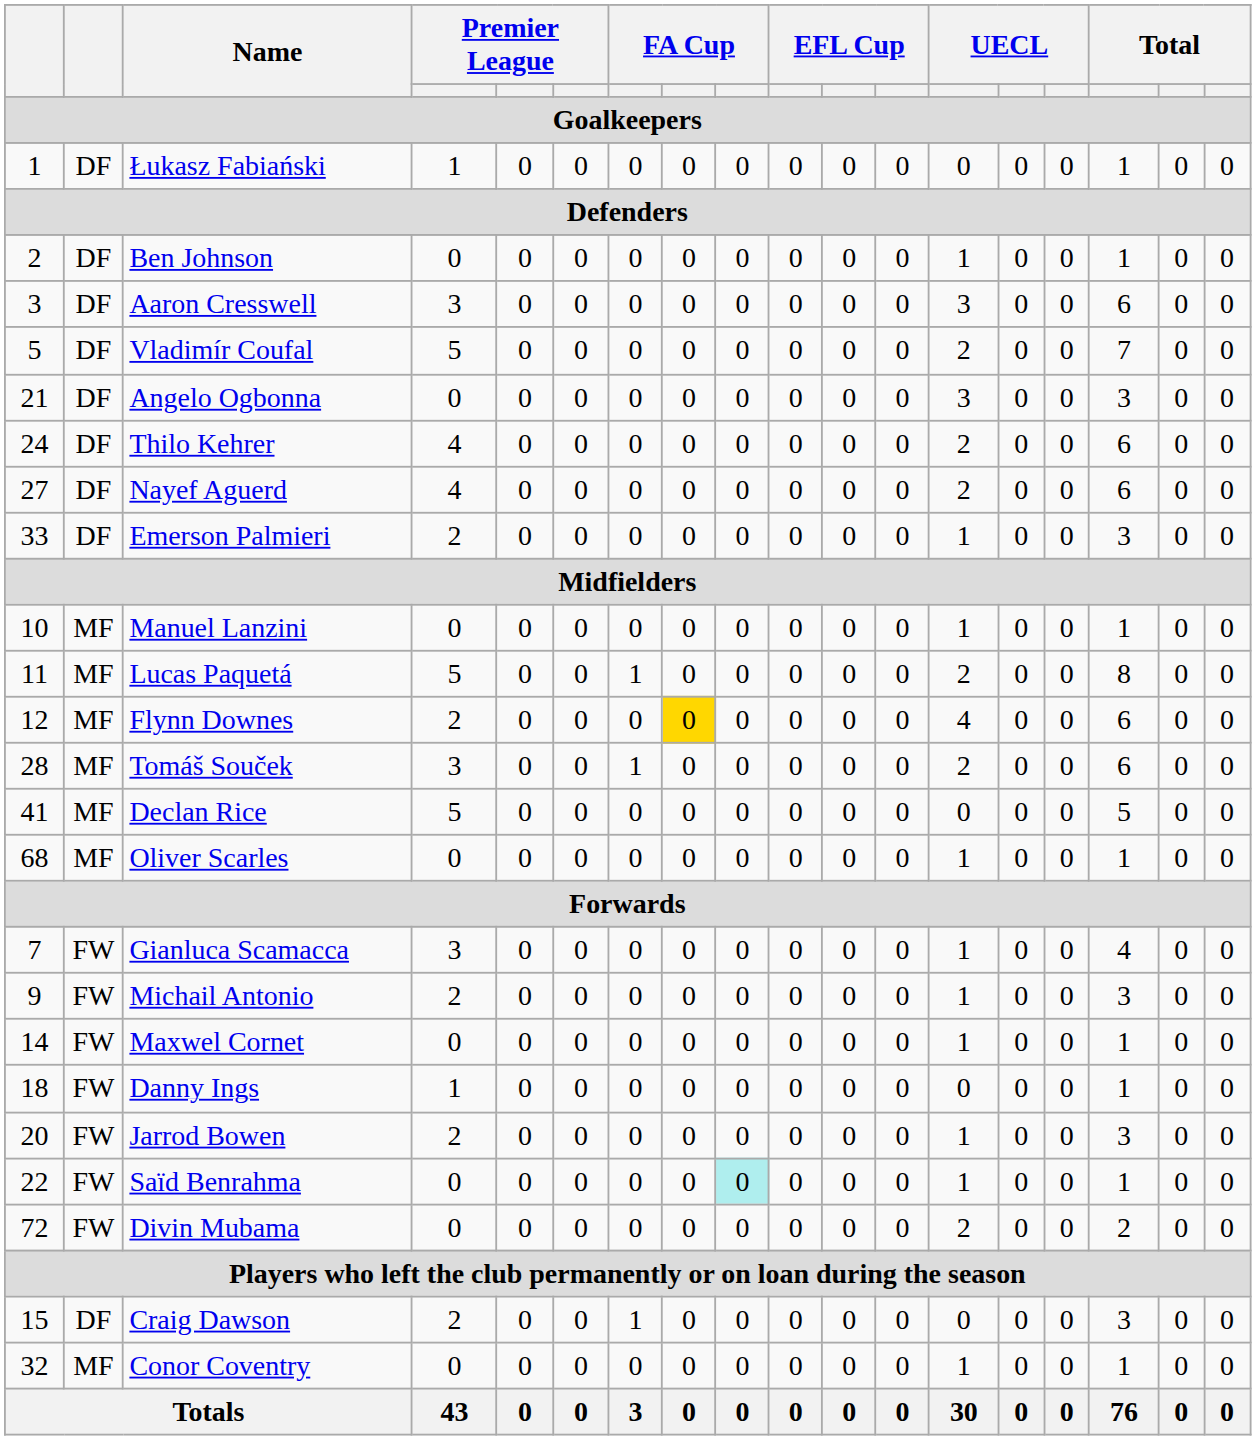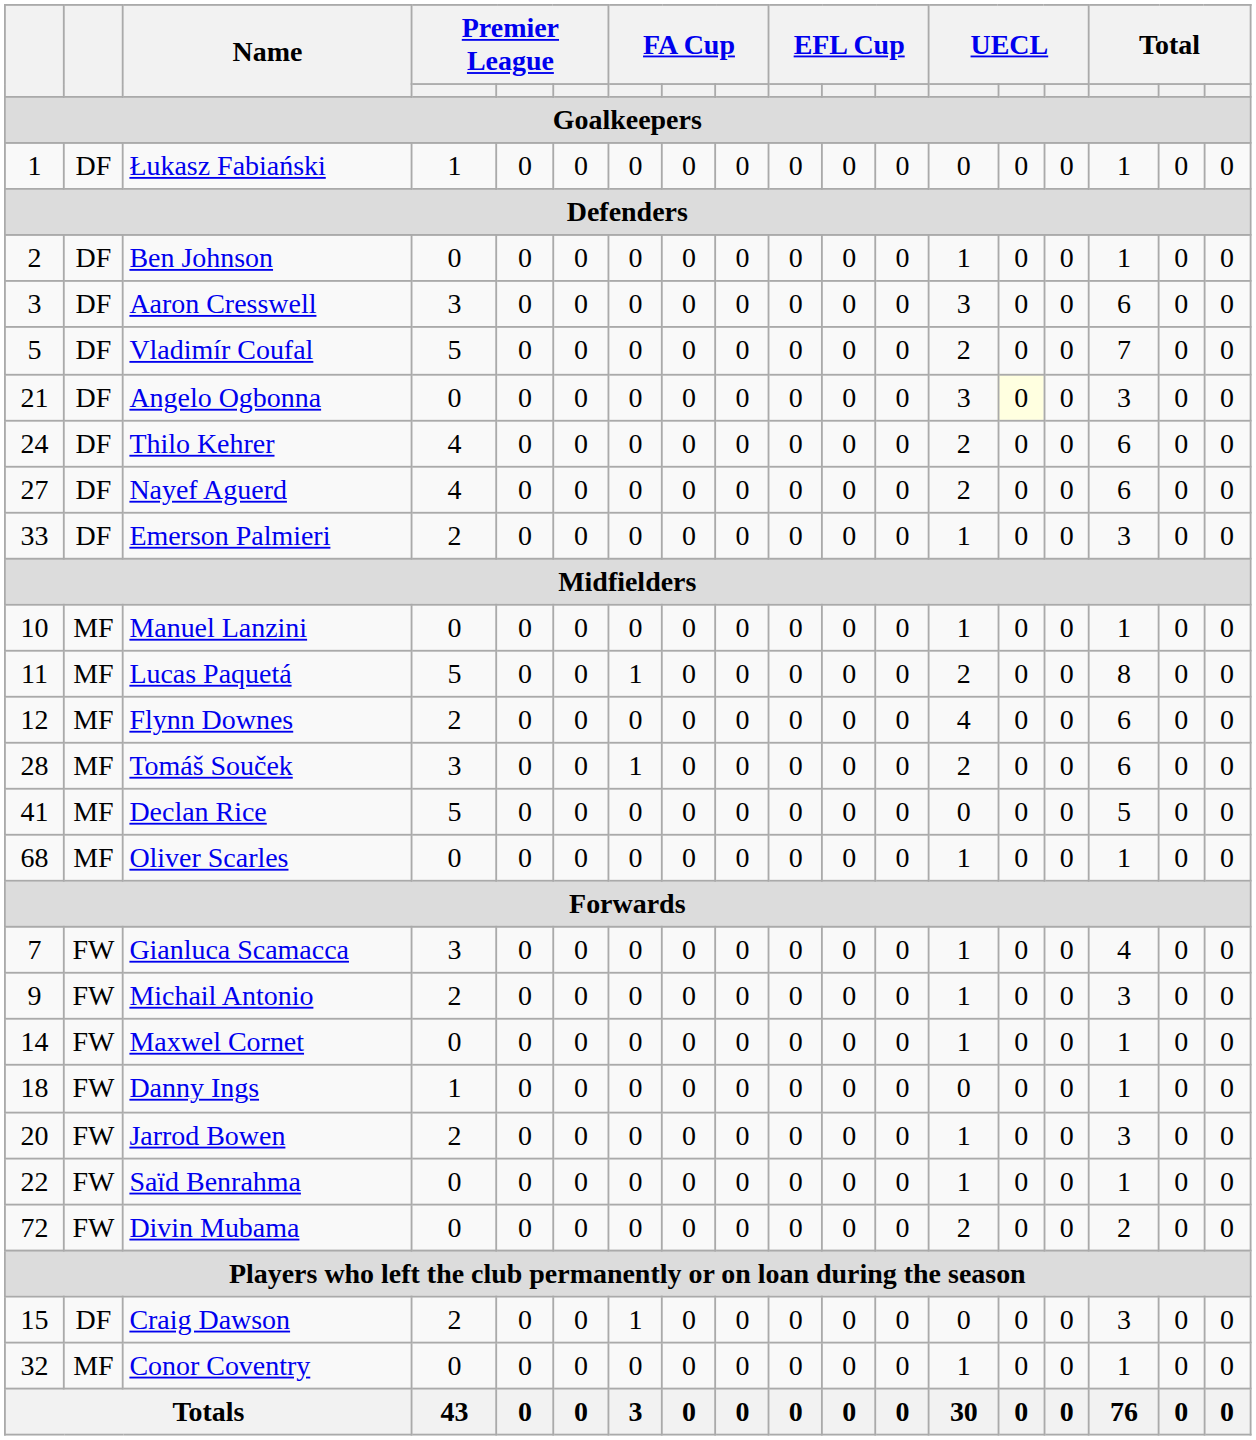(1021, 396) no background -> (1021, 396) lightyellow background
(689, 719) gold background -> (689, 719) no background
(742, 1180) paleturquoise background -> (742, 1180) no background
